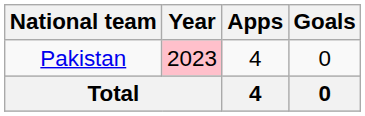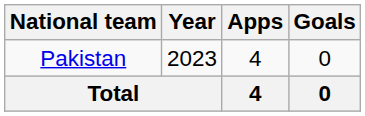(192, 57) pink background -> (192, 57) no background
